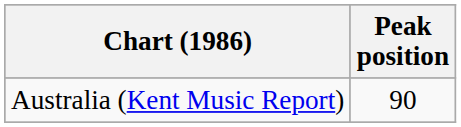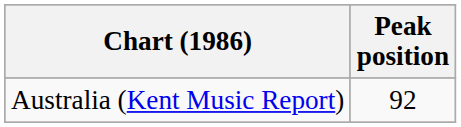(403, 99) 90 -> (403, 99) 92
